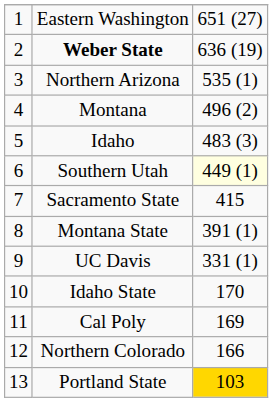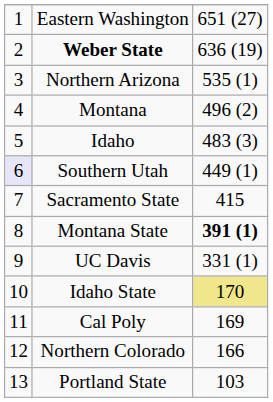(19, 170) no background -> (19, 170) lavender background
(230, 170) lightyellow background -> (230, 170) no background
(230, 231) normal -> (230, 231) bold
(230, 291) no background -> (230, 291) khaki background
(230, 381) gold background -> (230, 381) no background
